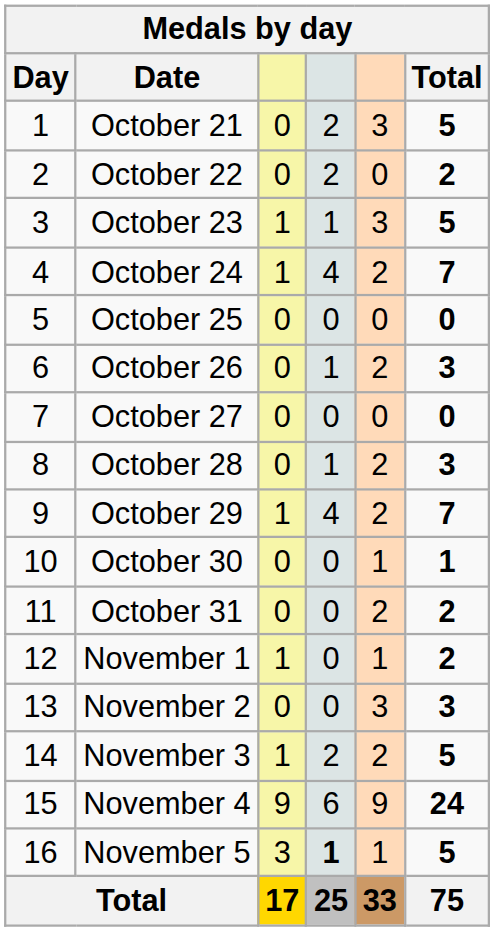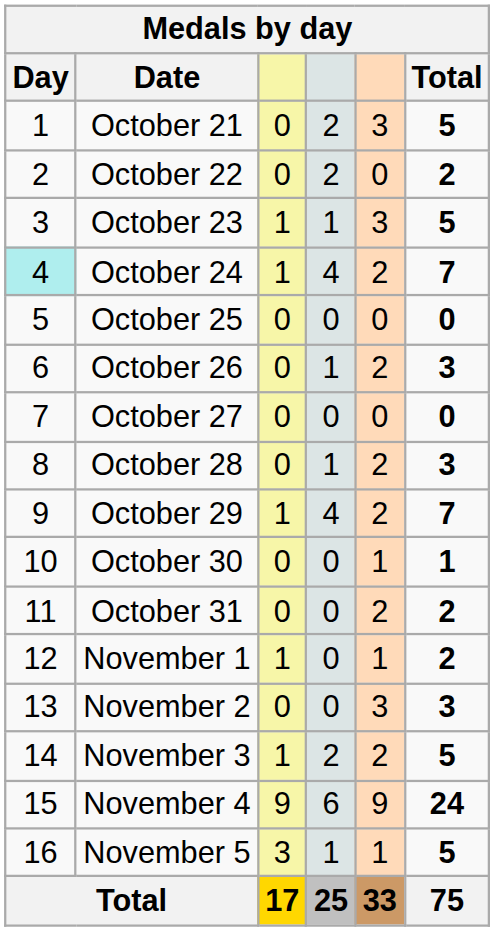(41, 271) no background -> (41, 271) paleturquoise background
(331, 853) bold -> (331, 853) normal
